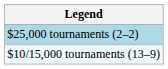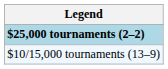(73, 34) normal -> (76, 34) bold
